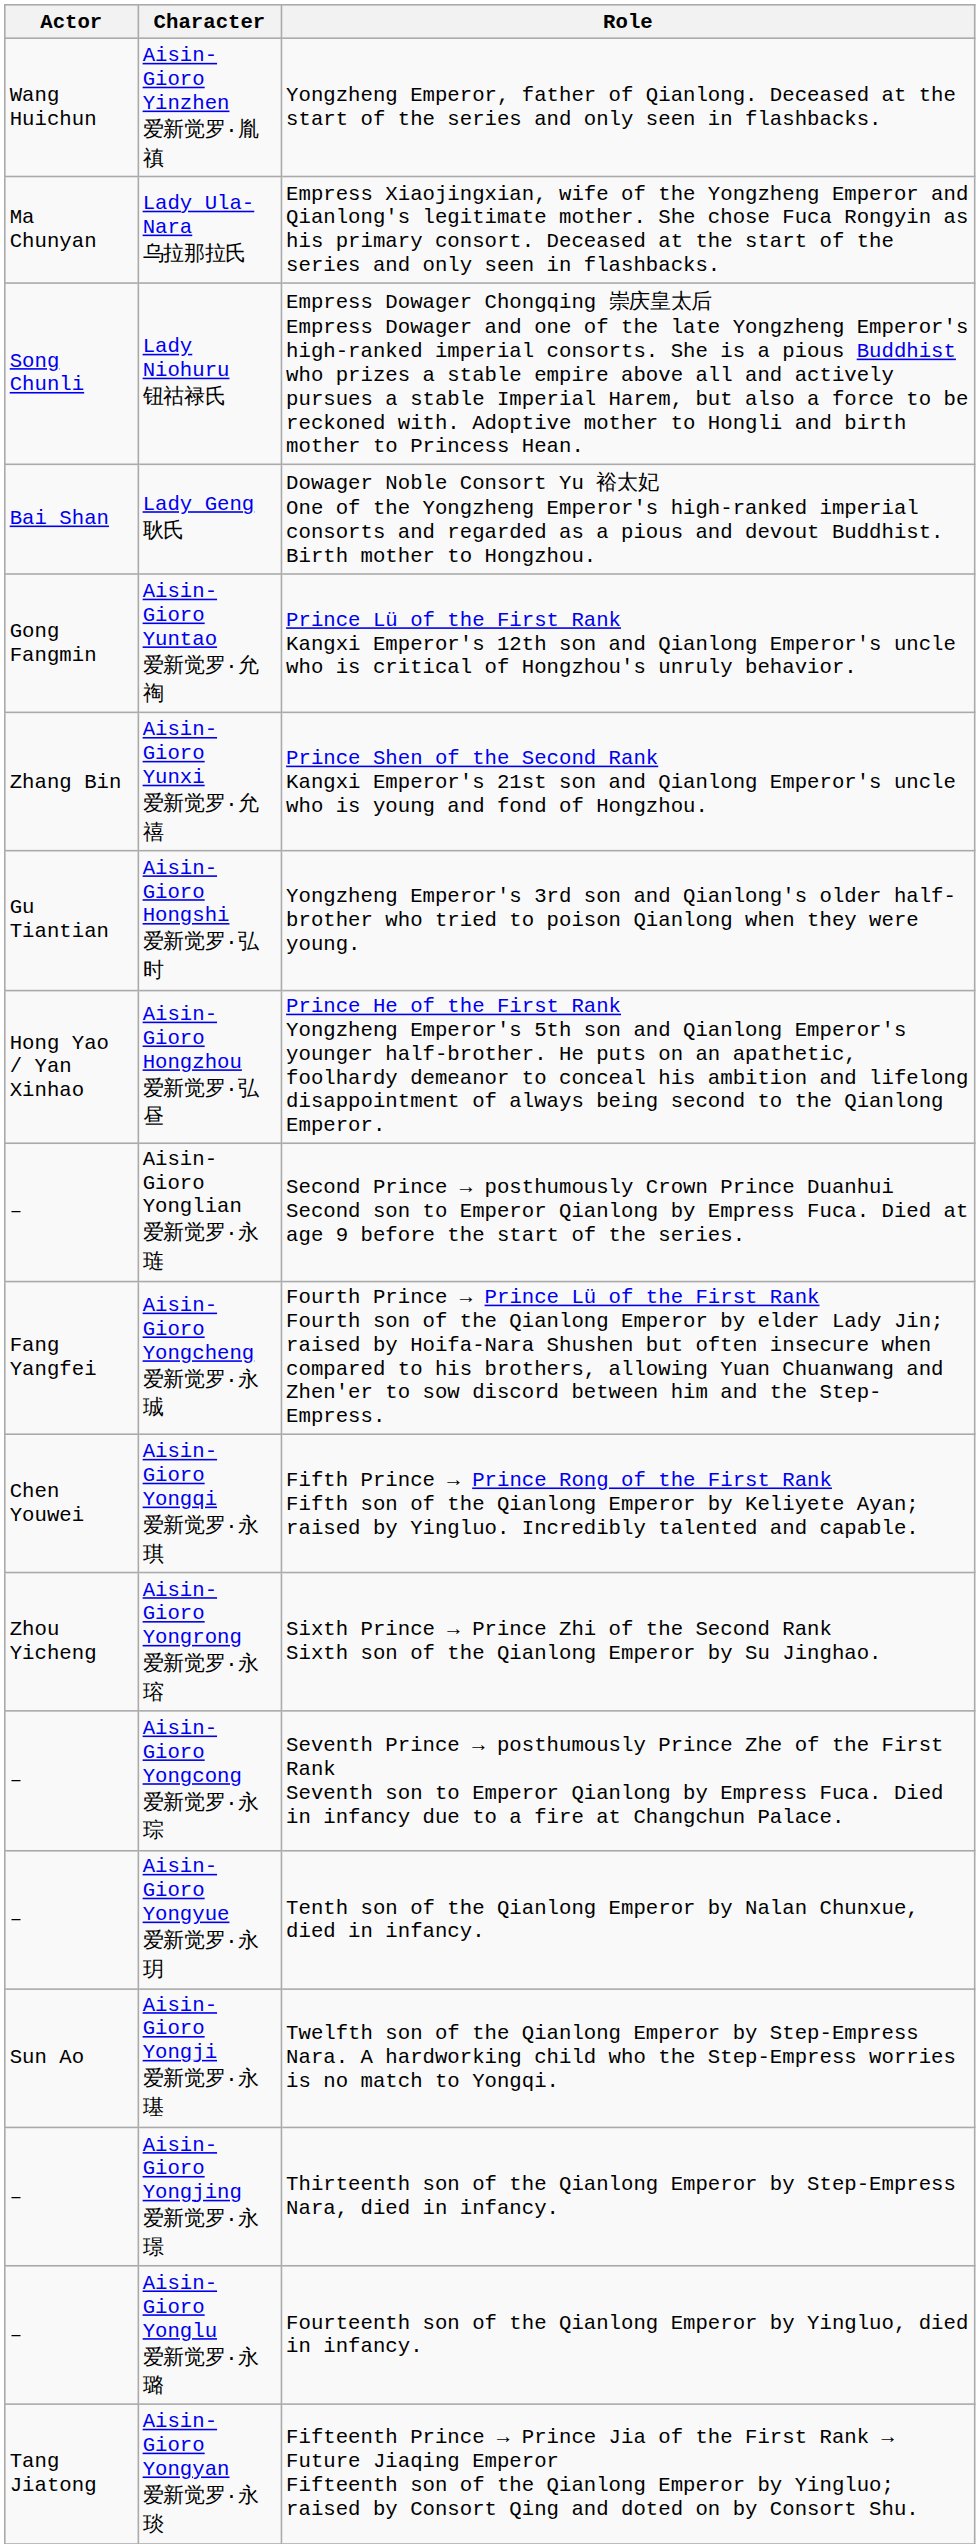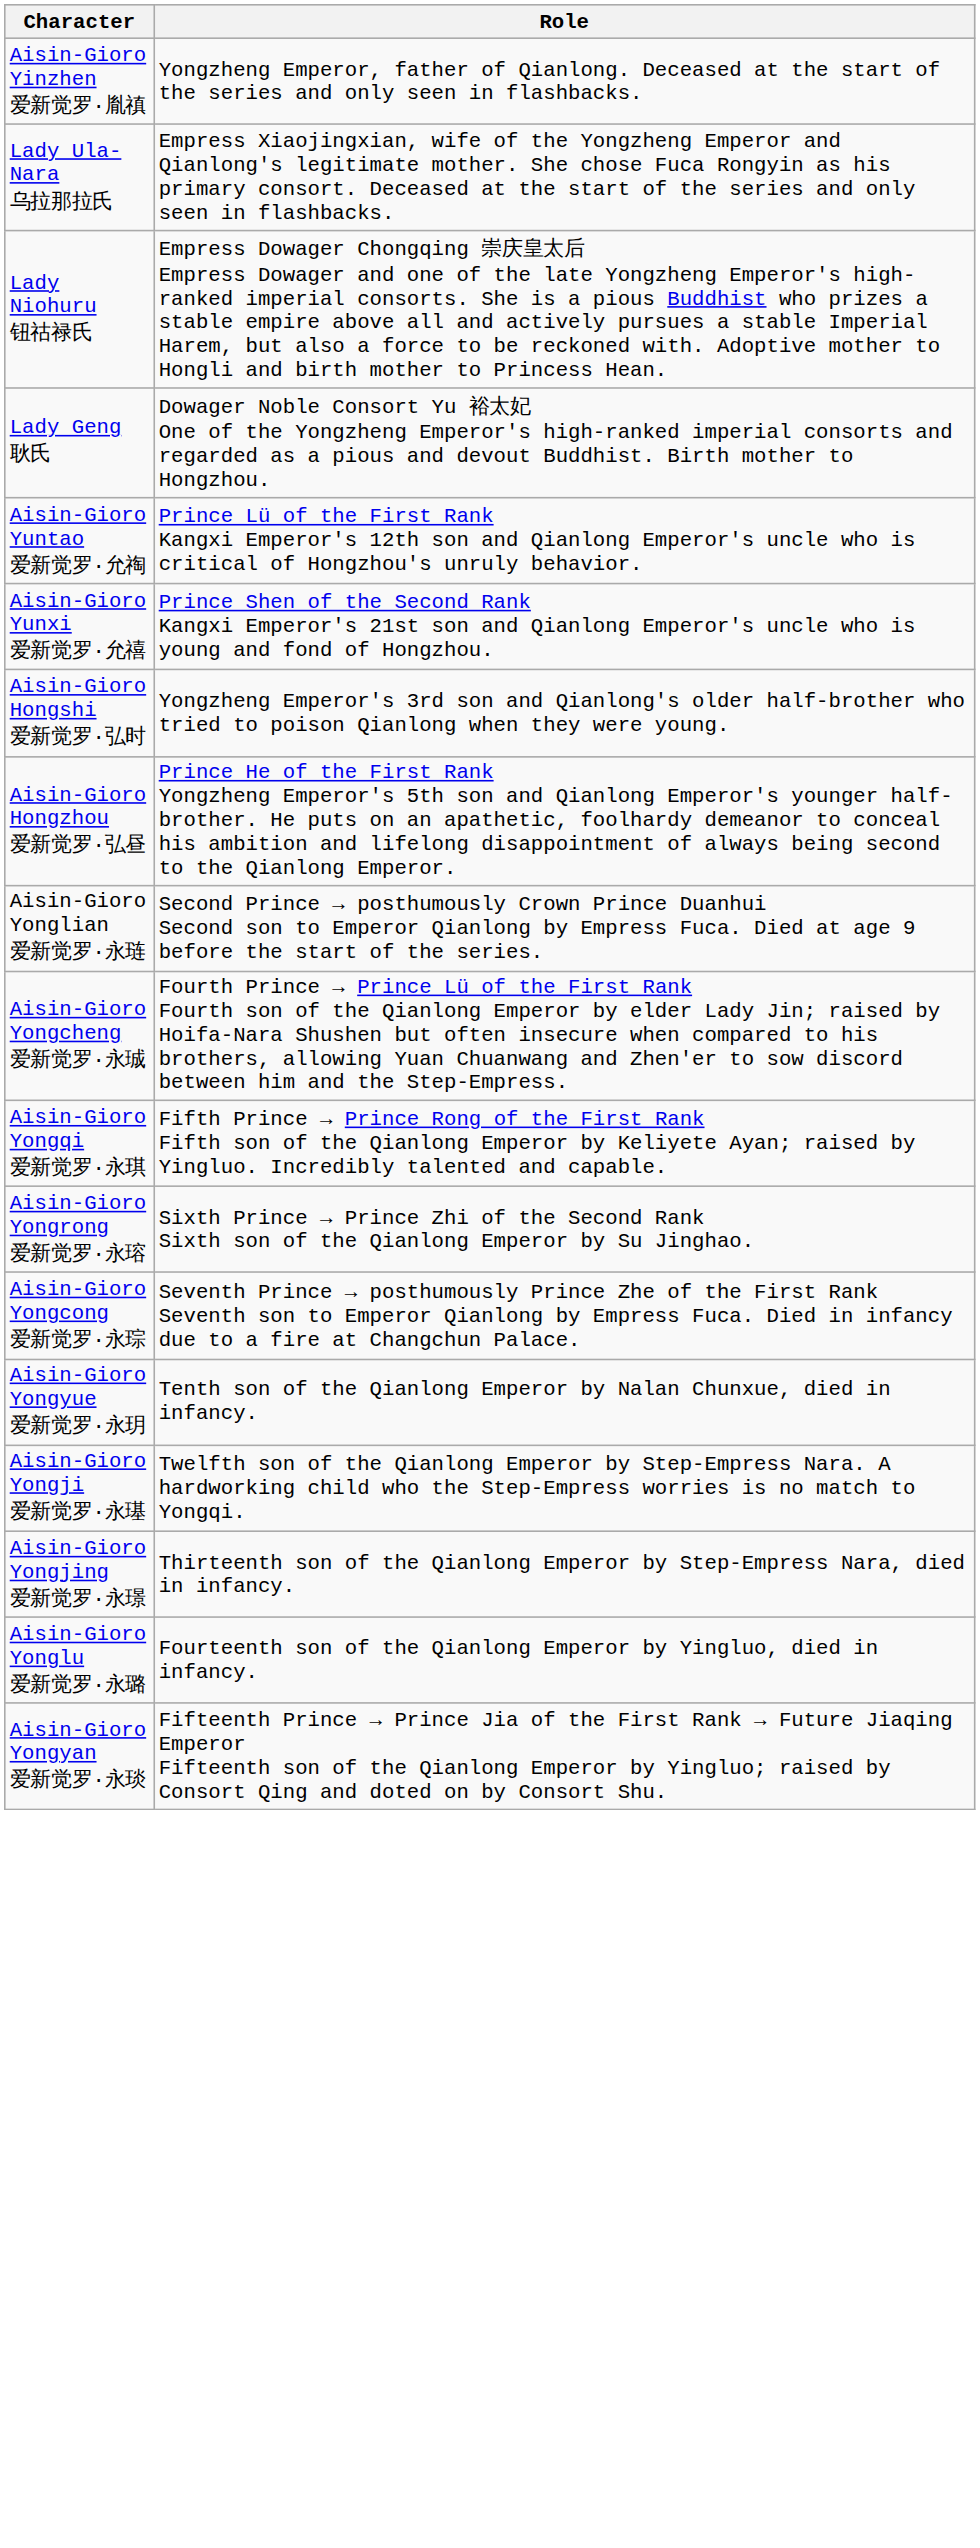- column: (71, 22)
